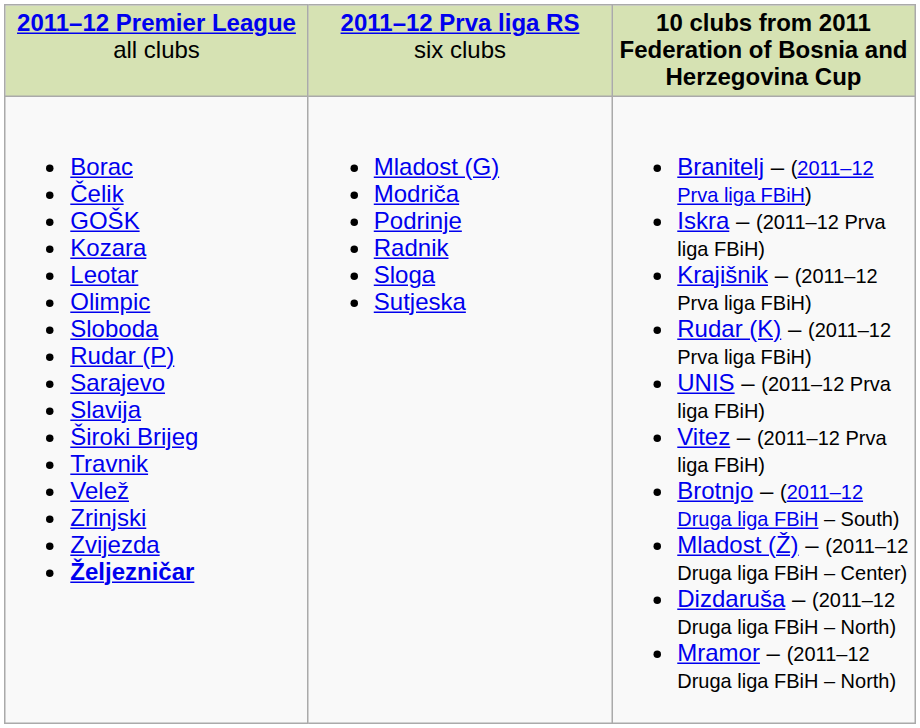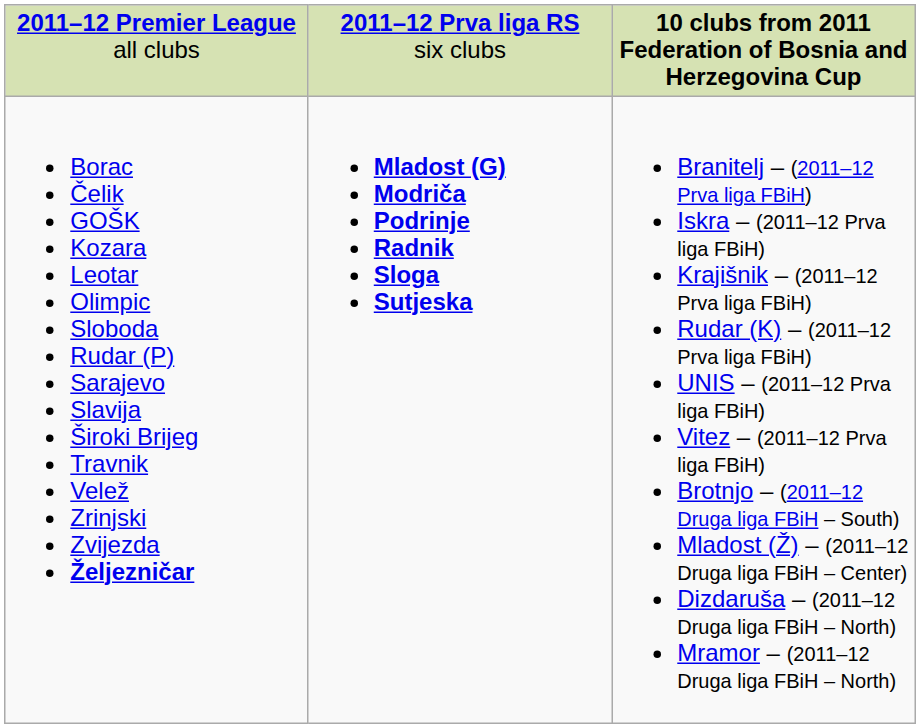(460, 234) normal -> (460, 234) bold
